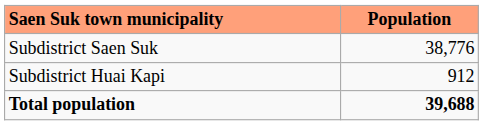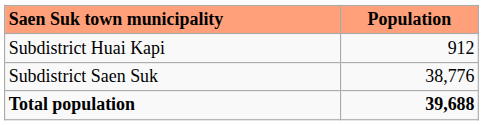rows swapped: (83, 48) <-> (87, 76)
